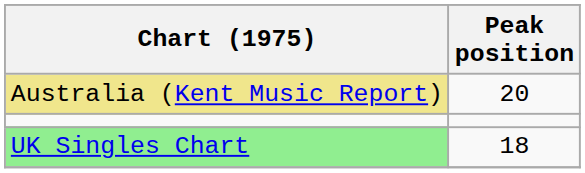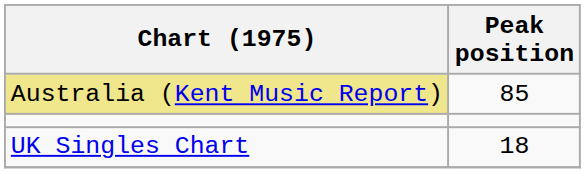(514, 94) 20 -> (514, 94) 85
(130, 147) lightgreen background -> (130, 147) no background
